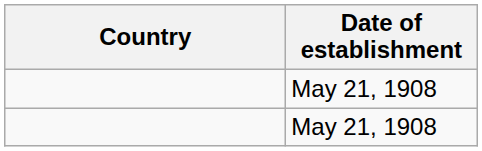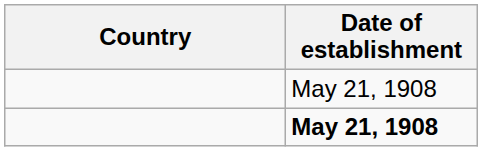(364, 126) normal -> (365, 126) bold
